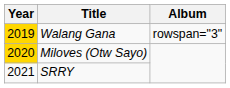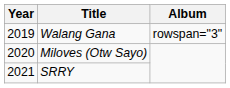(21, 33) gold background -> (21, 33) no background
(21, 53) gold background -> (21, 53) no background
